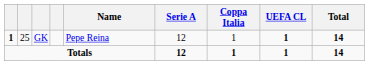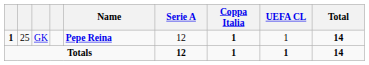(87, 38) normal -> (89, 38) bold
(234, 38) normal -> (234, 38) bold
(286, 38) bold -> (286, 38) normal
